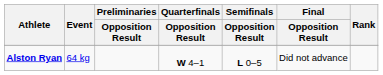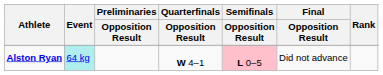(78, 58) no background -> (78, 58) paleturquoise background
(250, 63) no background -> (250, 63) pink background
